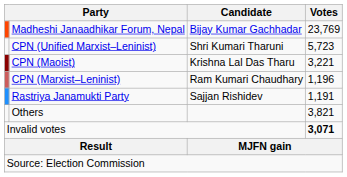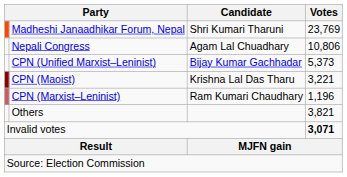(246, 29) Bijay Kumar Gachhadar -> (237, 29) Shri Kumari Tharuni
+ row: (51, 46)
(237, 46) Shri Kumari Tharuni -> (246, 63) Bijay Kumar Gachhadar
(321, 46) 5,723 -> (321, 63) 5,373
- row: (70, 96)
